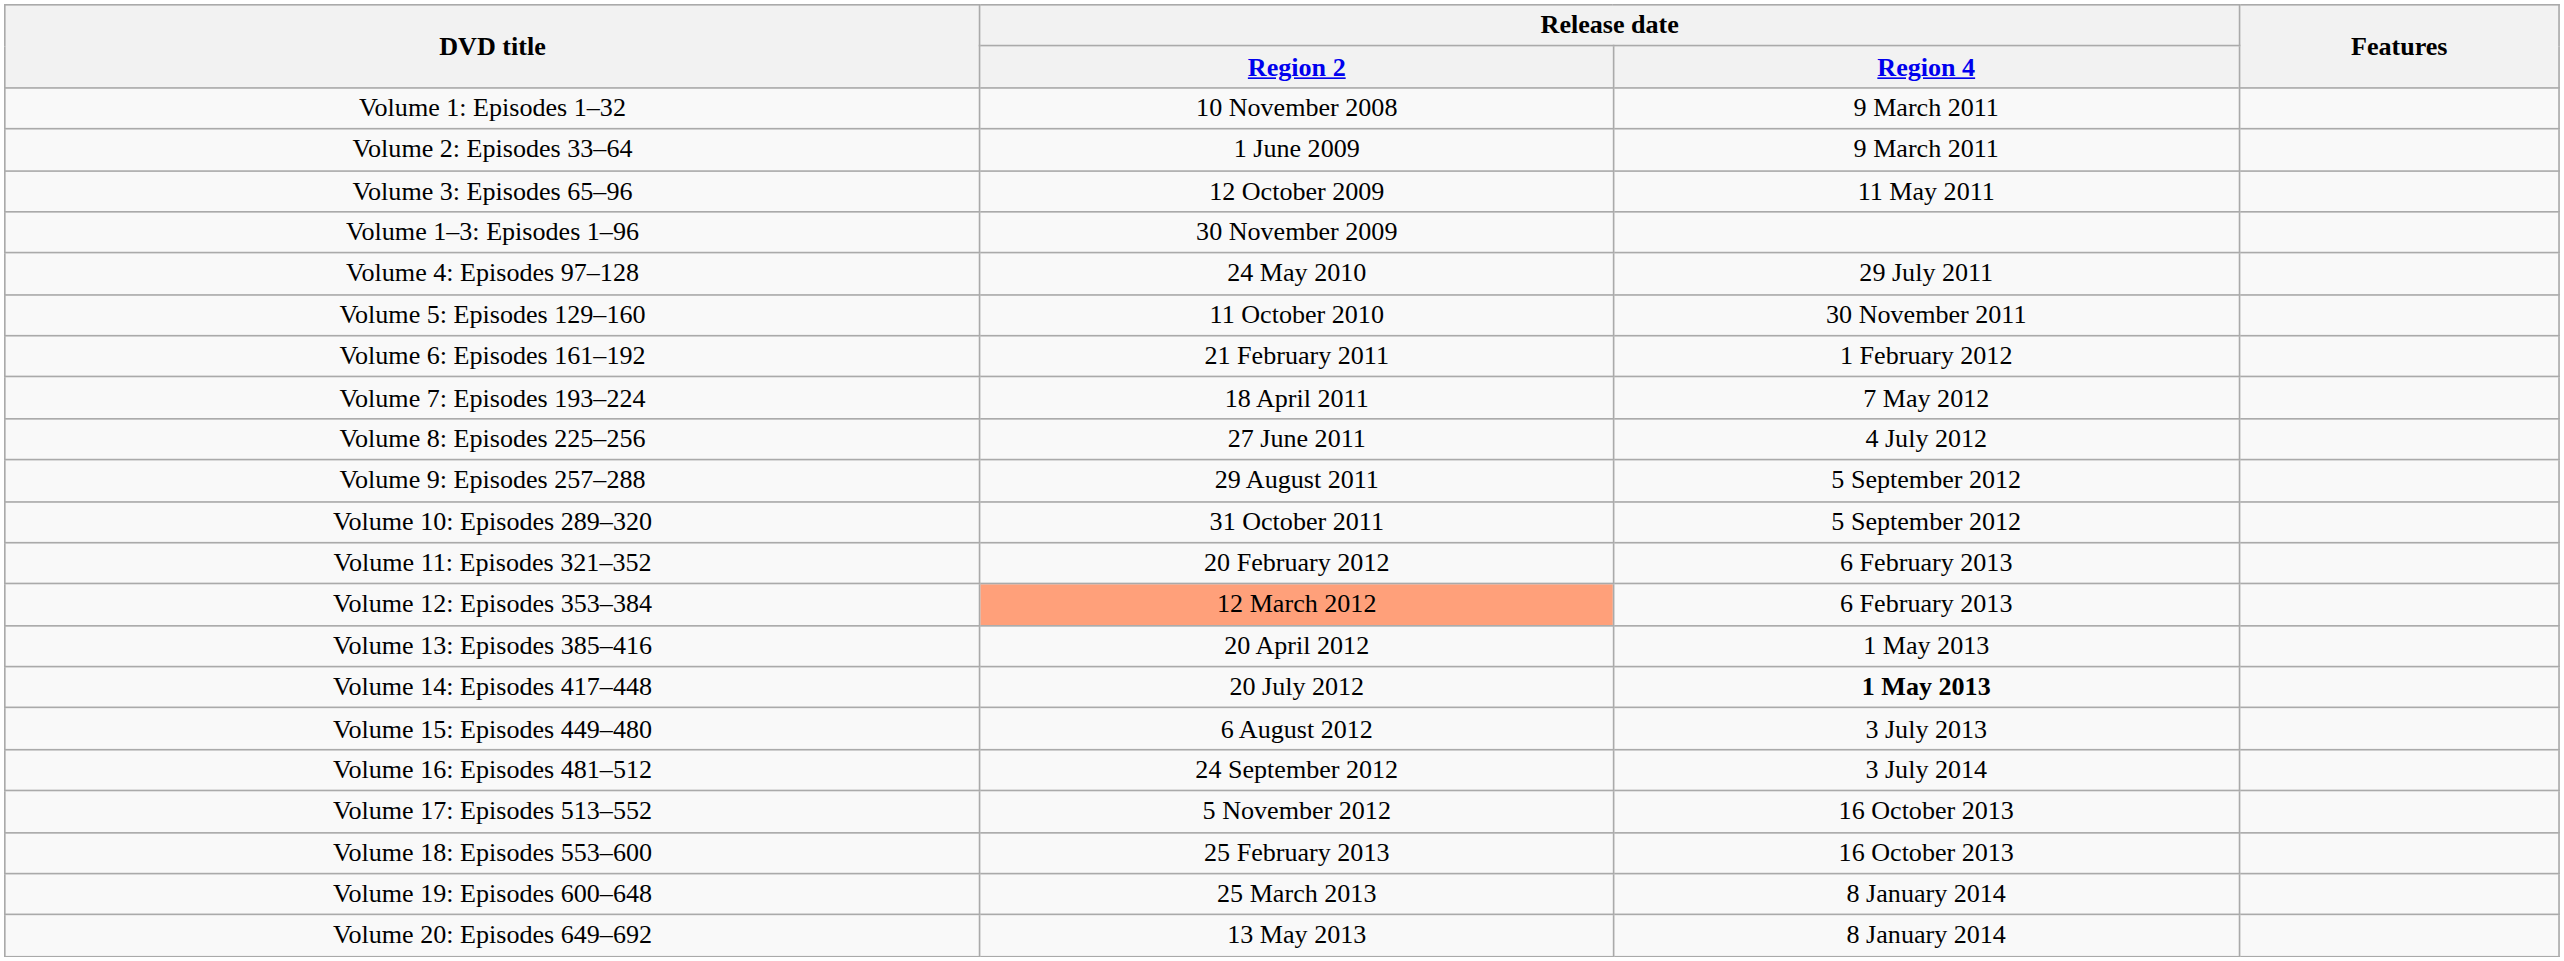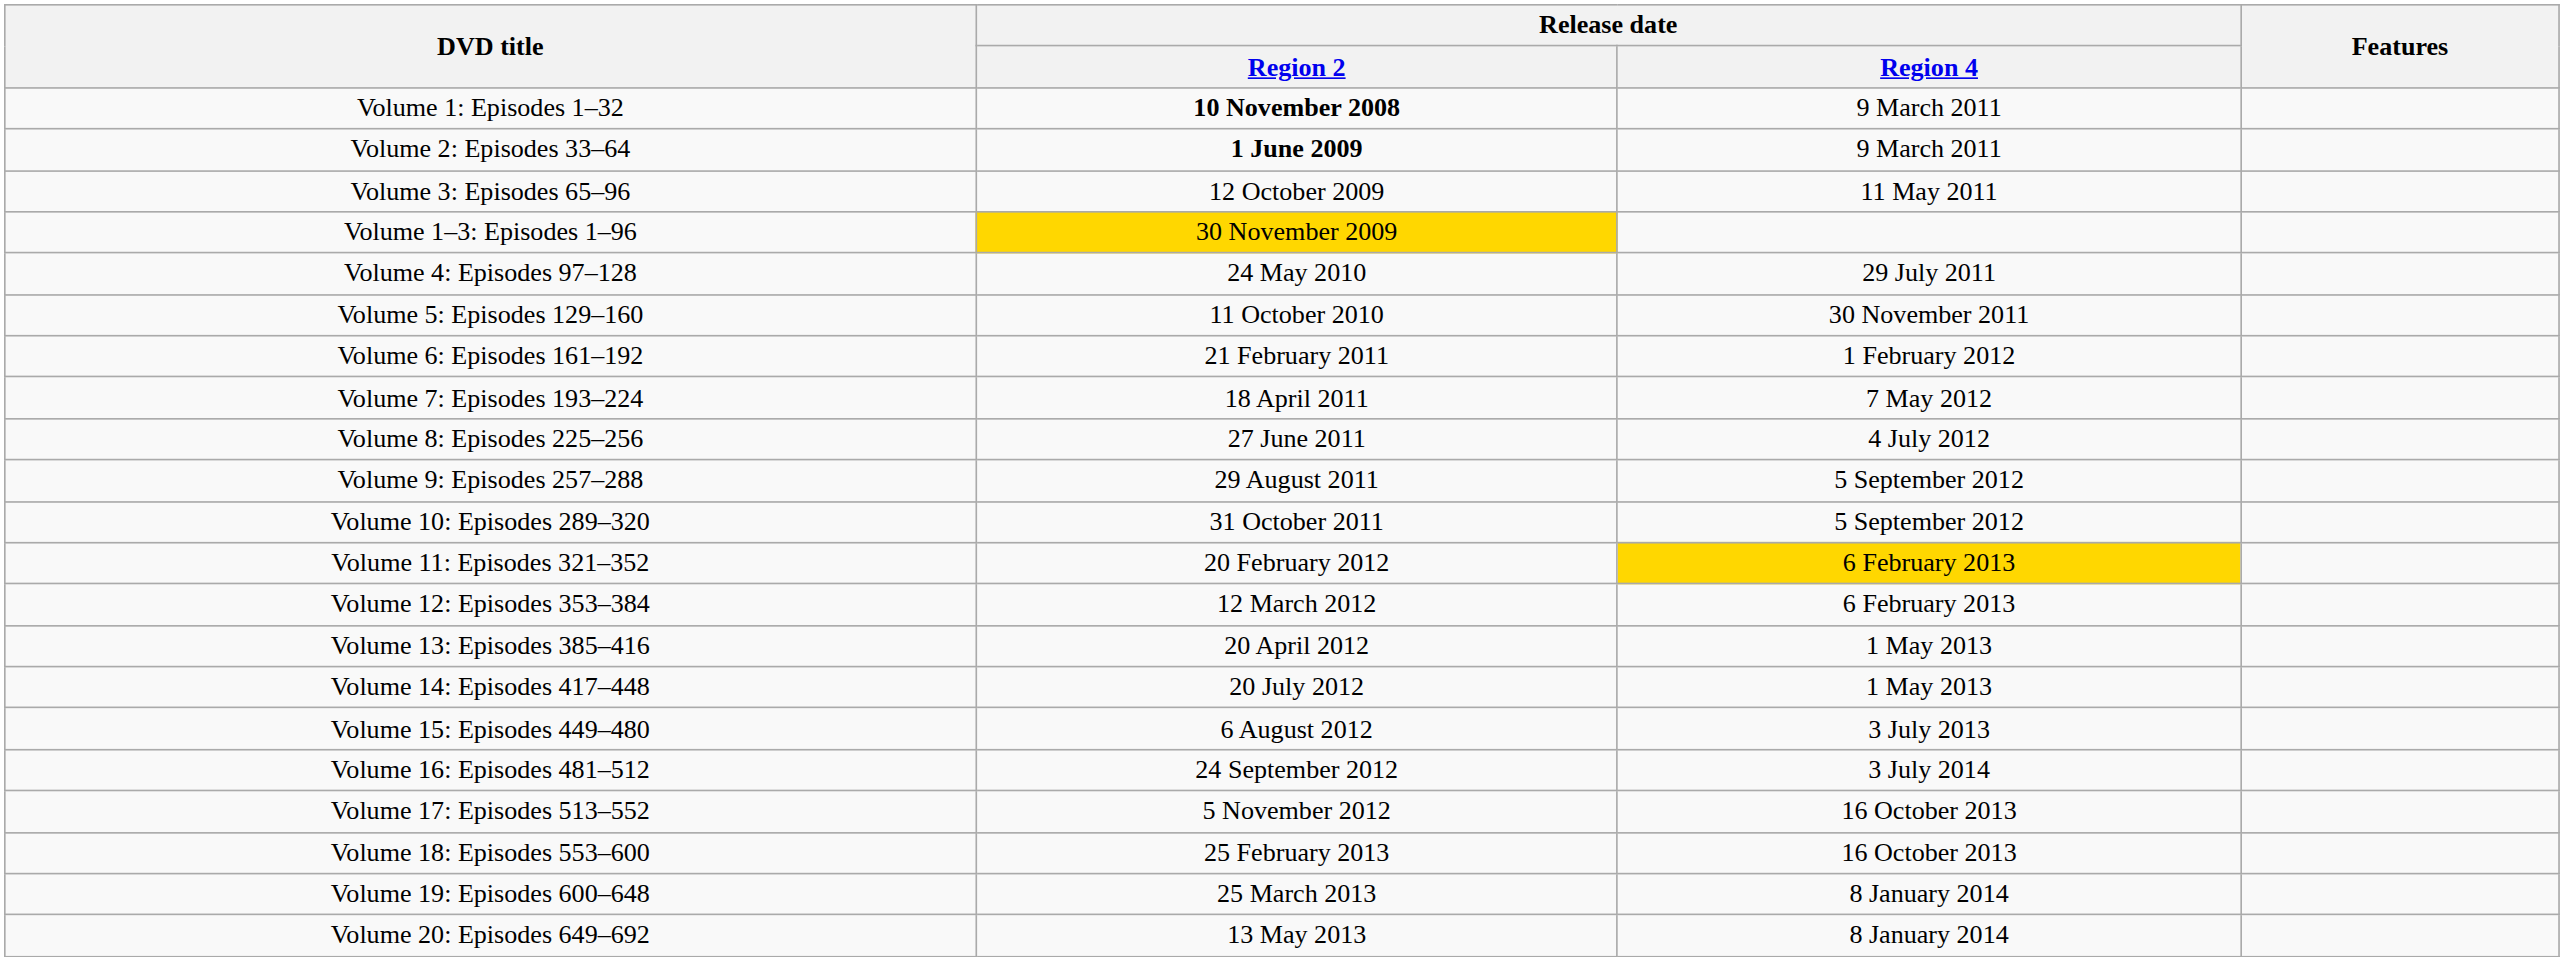(1297, 107) normal -> (1297, 107) bold
(1297, 149) normal -> (1297, 149) bold
(1297, 231) no background -> (1297, 231) gold background
(1926, 562) no background -> (1929, 562) gold background
(1297, 604) lightsalmon background -> (1297, 604) no background
(1926, 686) bold -> (1929, 686) normal
